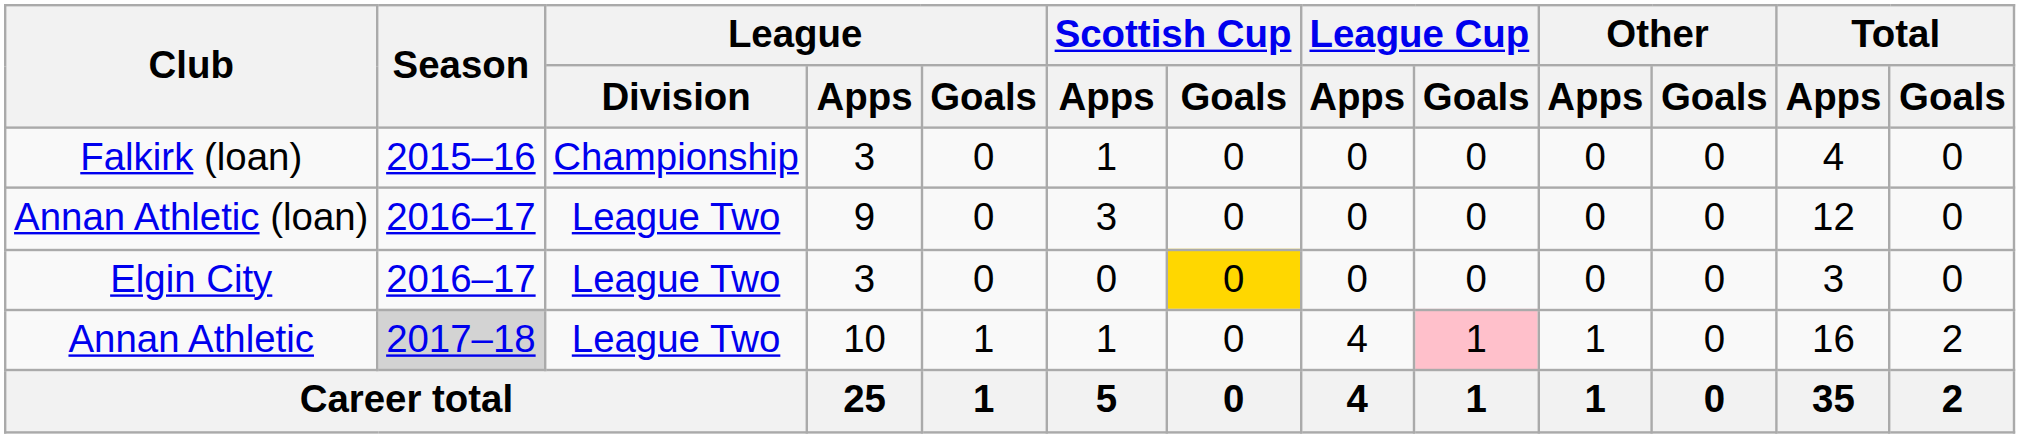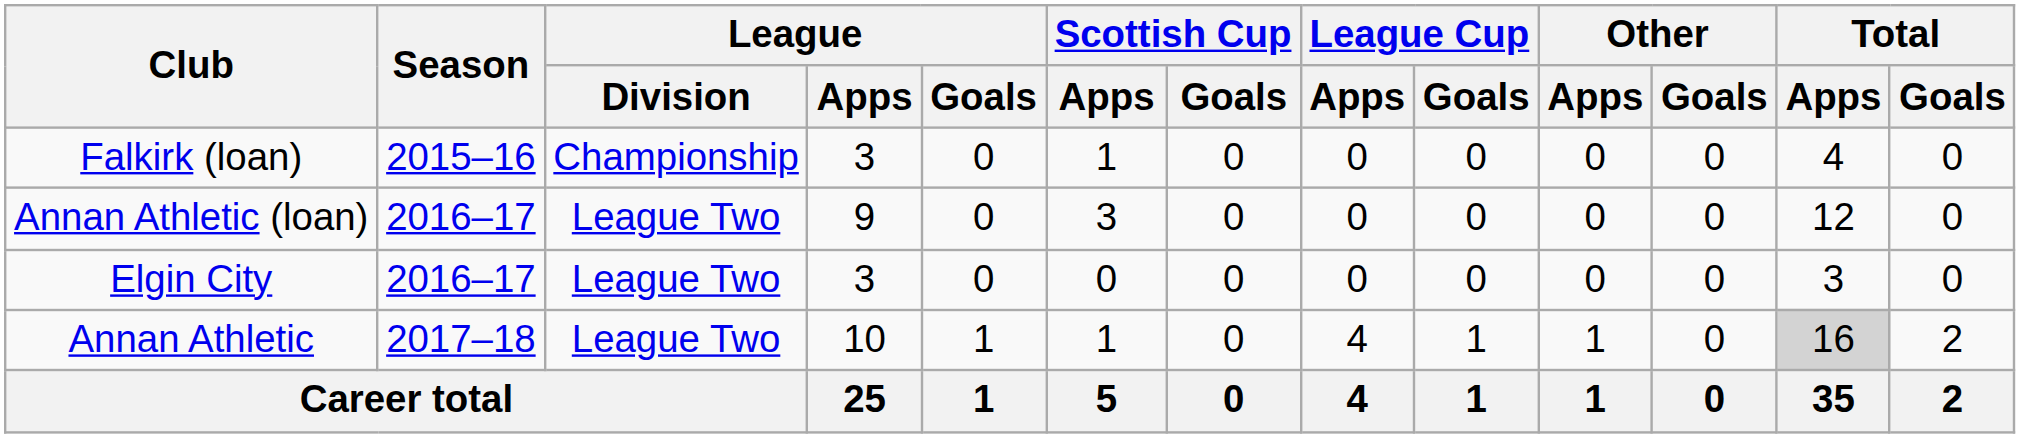(1234, 278) gold background -> (1234, 278) no background
(461, 339) lightgrey background -> (461, 339) no background
(1476, 339) pink background -> (1476, 339) no background
(1833, 339) no background -> (1833, 339) lightgrey background
